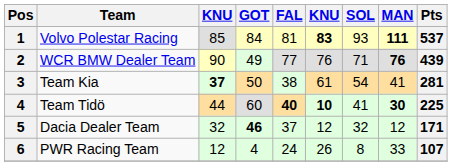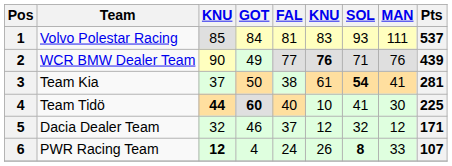(324, 37) bold -> (324, 37) normal
(397, 37) bold -> (397, 37) normal
(324, 60) normal -> (324, 60) bold
(397, 60) bold -> (397, 60) normal
(217, 82) bold -> (217, 82) normal
(360, 82) normal -> (360, 82) bold
(217, 104) normal -> (217, 104) bold
(254, 104) normal -> (254, 104) bold
(289, 104) bold -> (289, 104) normal
(324, 104) bold -> (324, 104) normal
(397, 104) bold -> (397, 104) normal
(254, 127) bold -> (254, 127) normal
(217, 149) normal -> (217, 149) bold
(360, 149) normal -> (360, 149) bold
